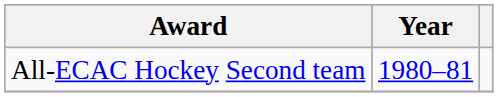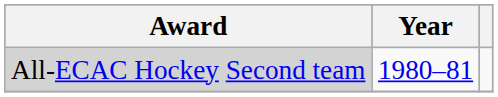(188, 69) no background -> (188, 69) lightgrey background
